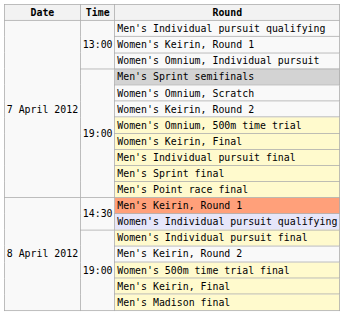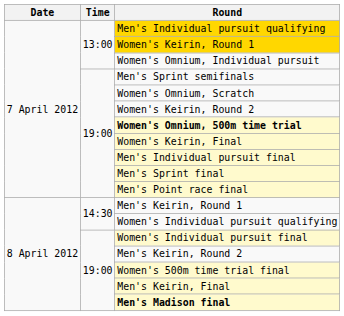(221, 29) no background -> (221, 29) gold background
(186, 45) no background -> (186, 45) gold background
(186, 77) lightgrey background -> (186, 77) no background
(209, 125) normal -> (209, 125) bold
(180, 206) lightsalmon background -> (180, 206) no background
(227, 222) lavender background -> (227, 222) no background
(174, 302) normal -> (174, 302) bold
